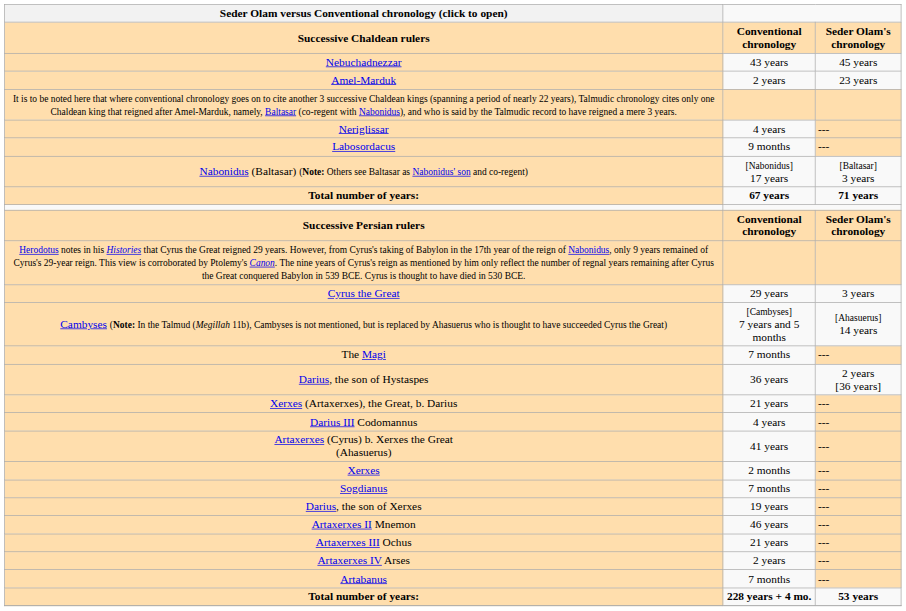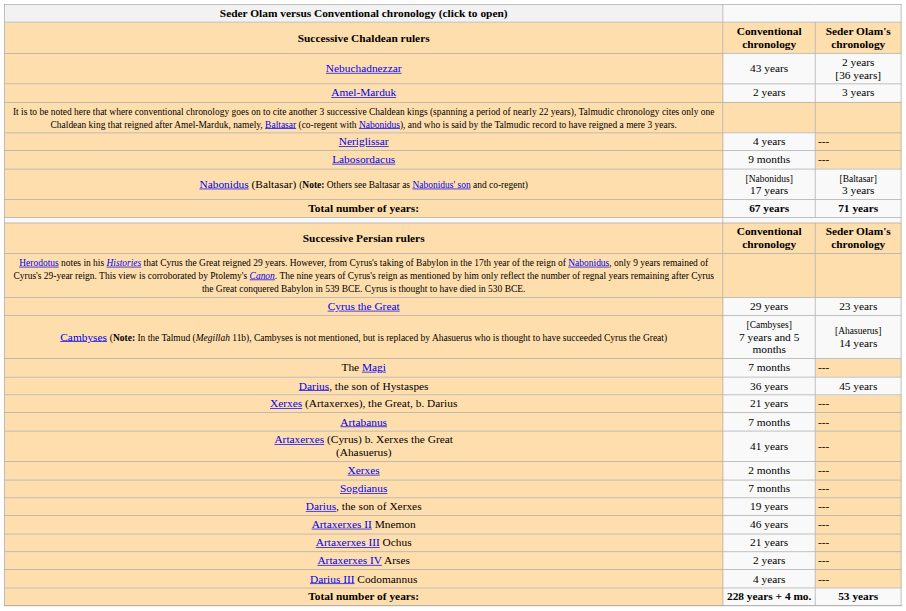(858, 62) 45 years -> (858, 68) 2 years [36 years]
(858, 80) 23 years -> (858, 93) 3 years
(858, 293) 3 years -> (858, 306) 23 years
(858, 379) 2 years [36 years] -> (858, 385) 45 years
rows swapped: (364, 578) <-> (364, 422)
